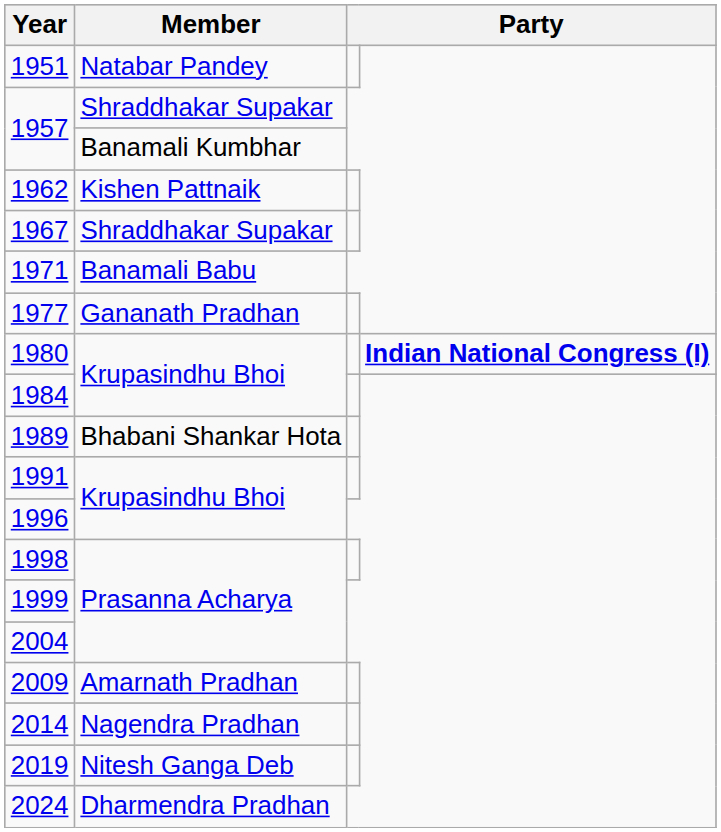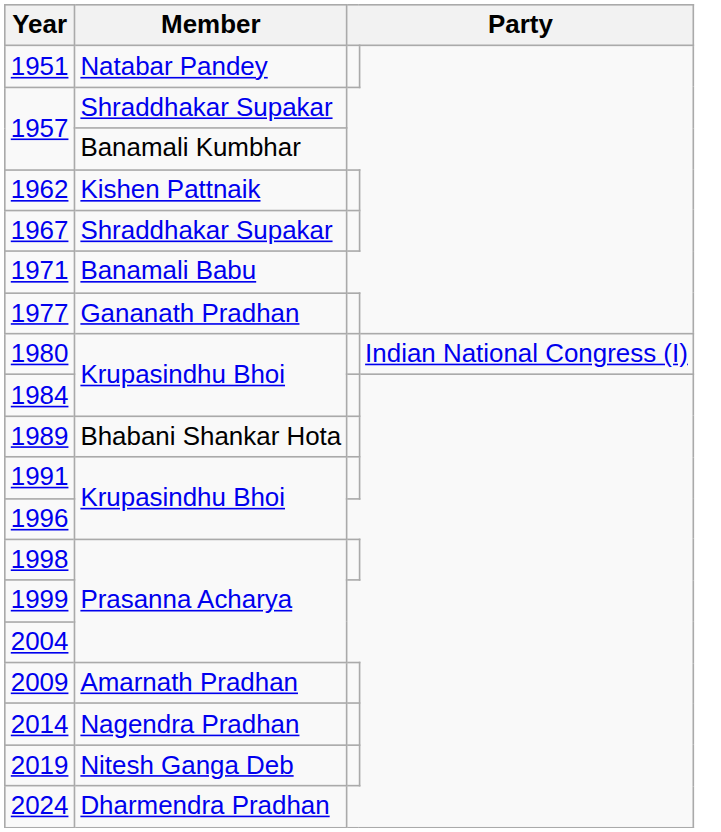(537, 353) bold -> (526, 353) normal
